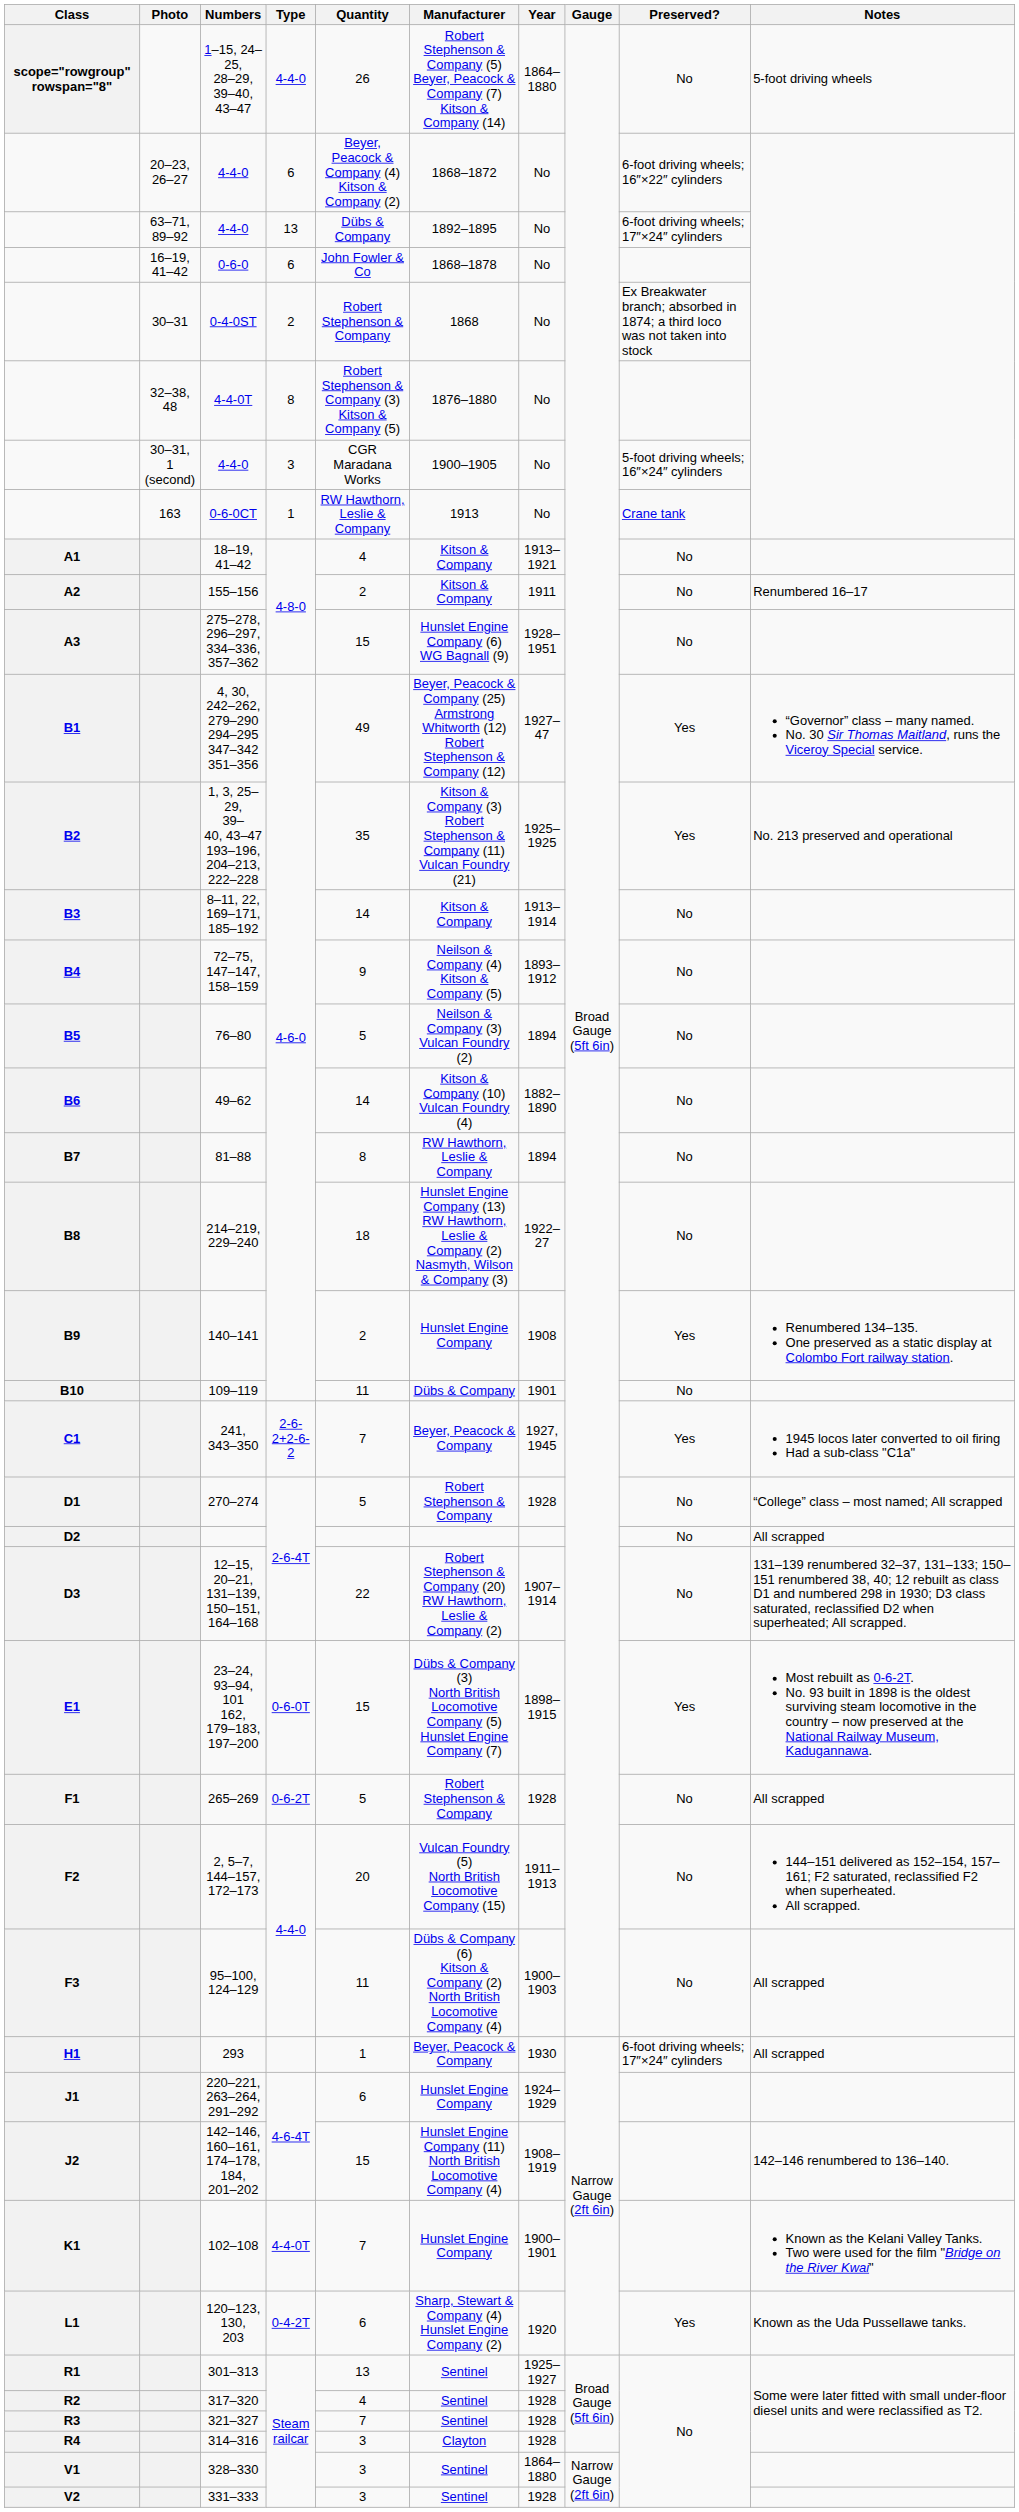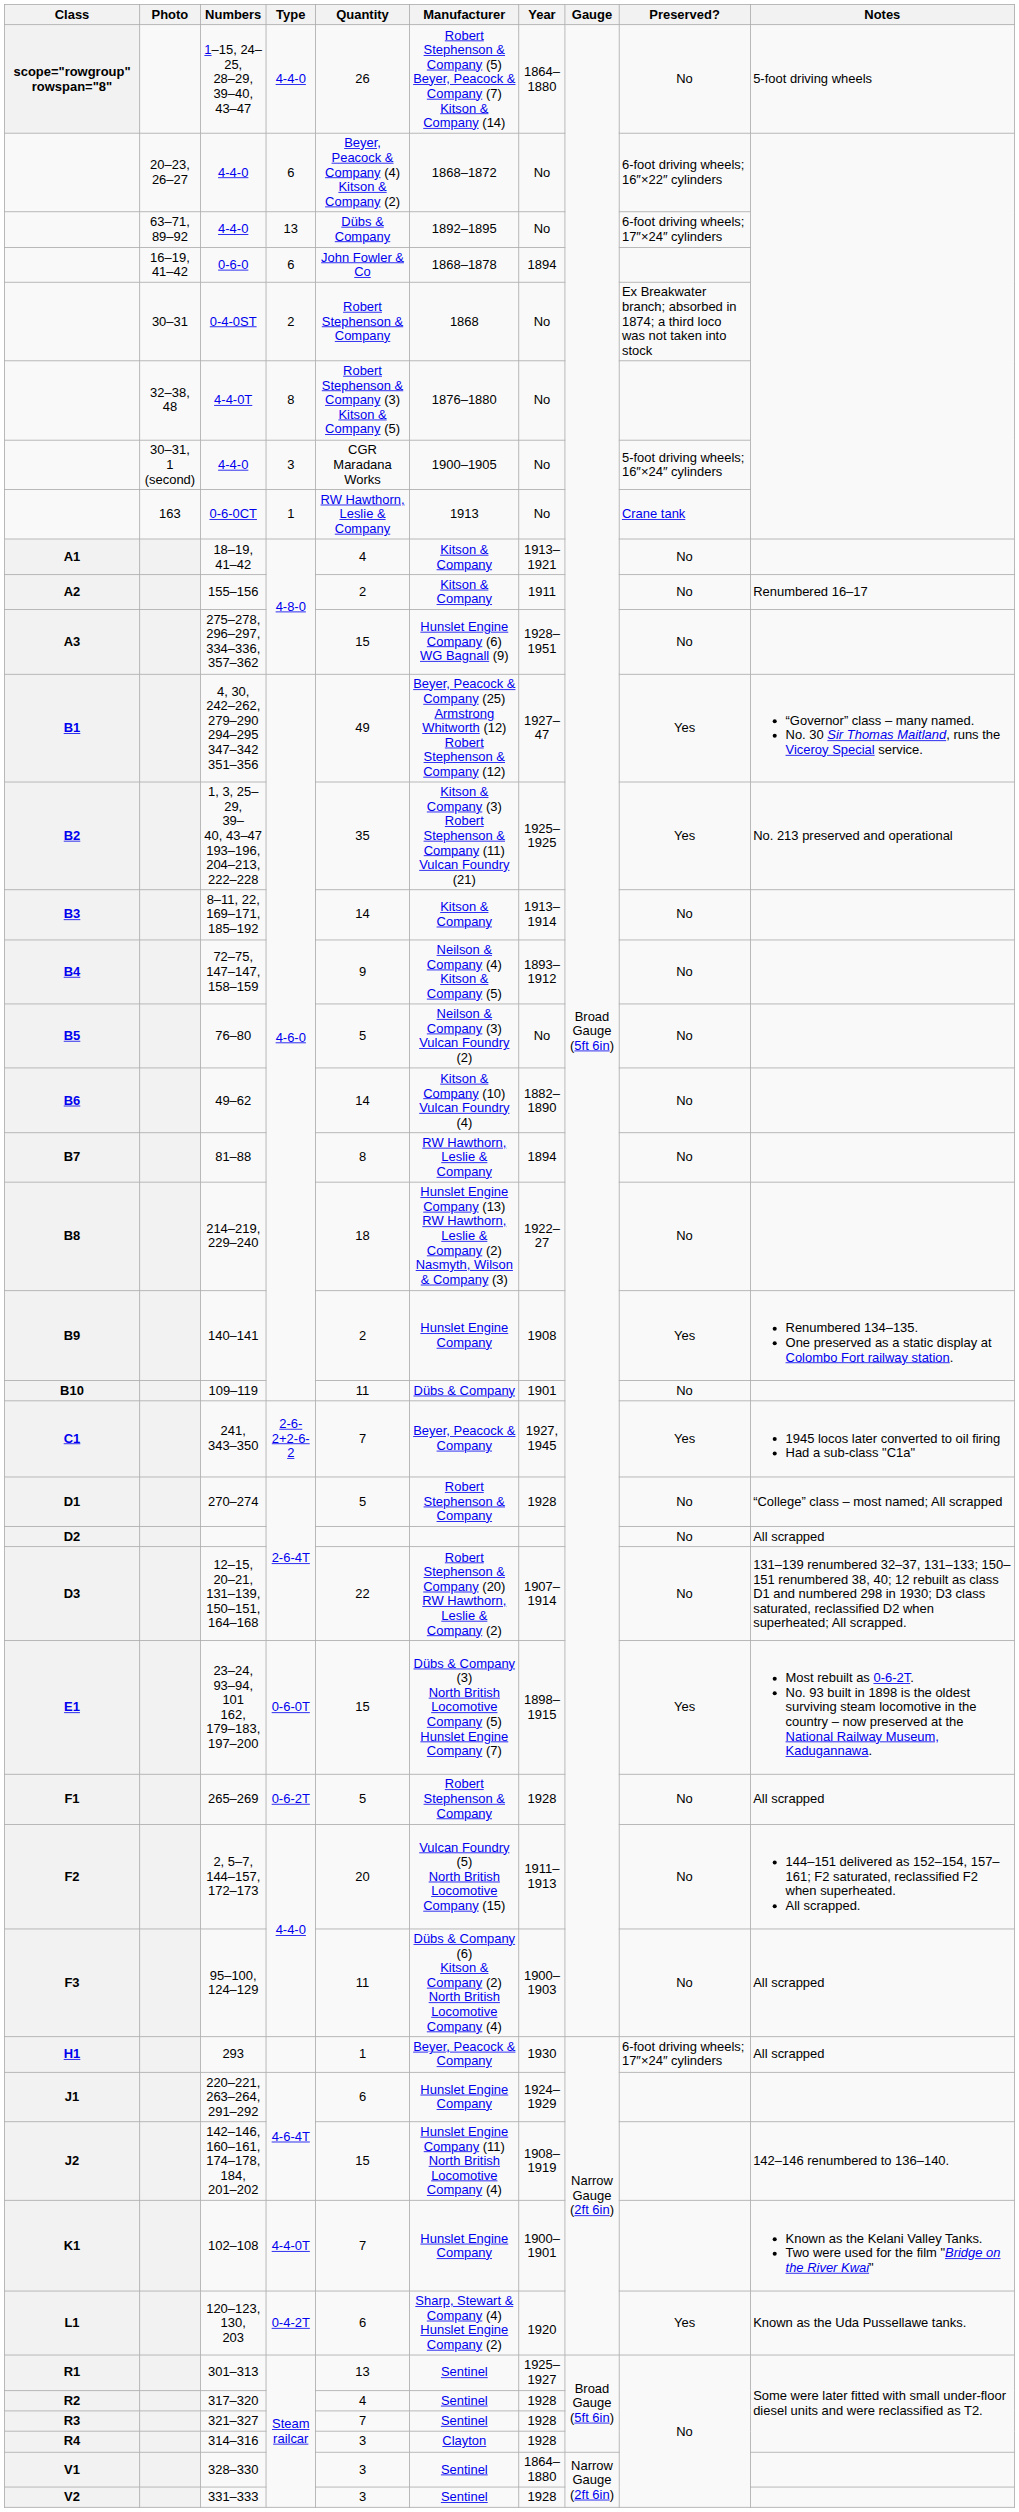(542, 264) No -> (542, 264) 1894
(542, 1036) 1894 -> (542, 1036) No
